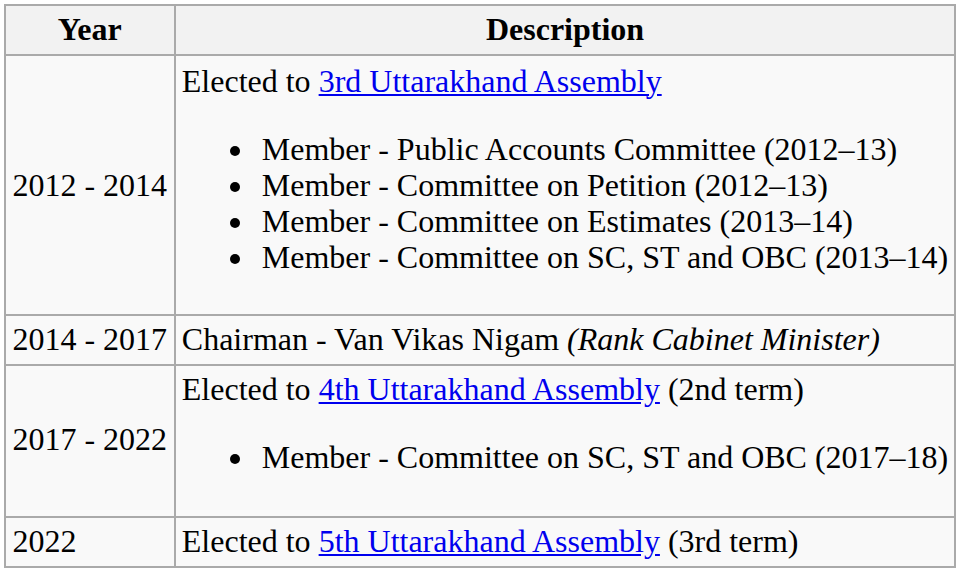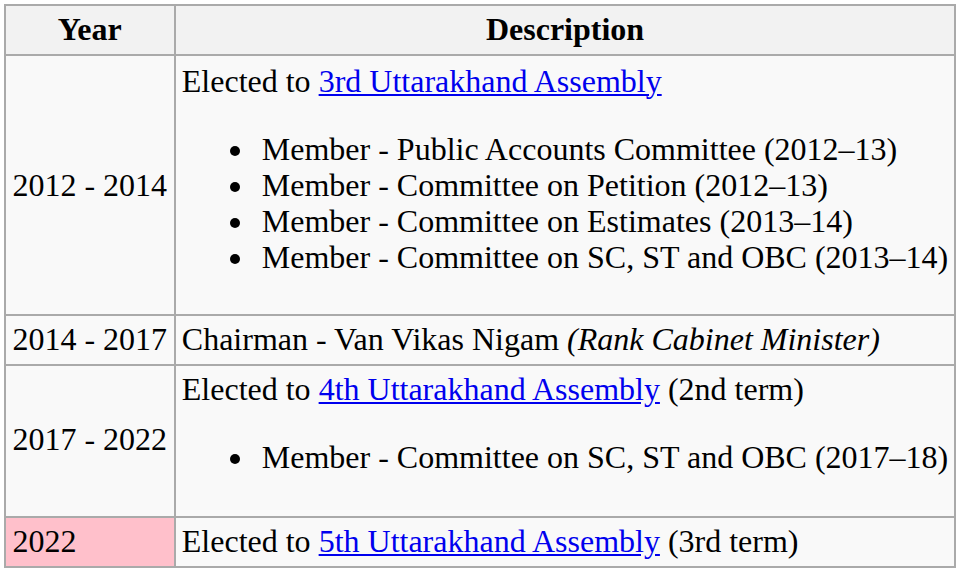(44, 540) no background -> (44, 540) pink background
